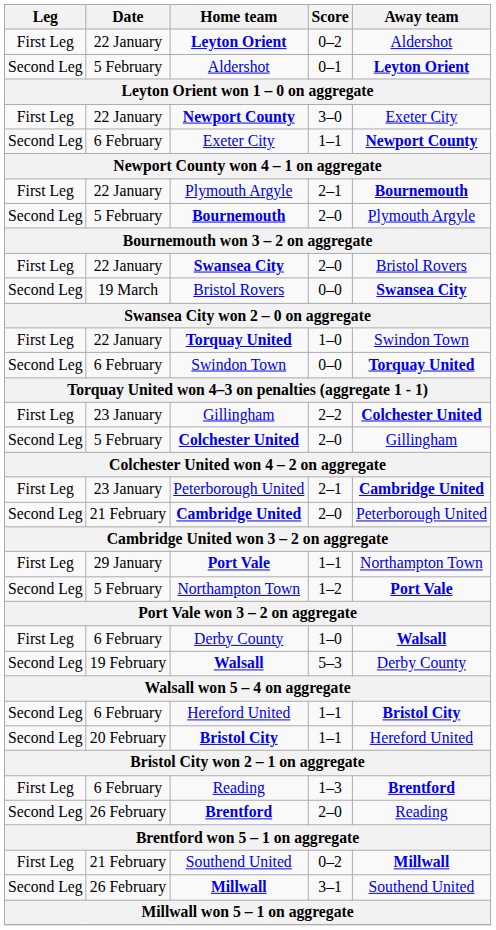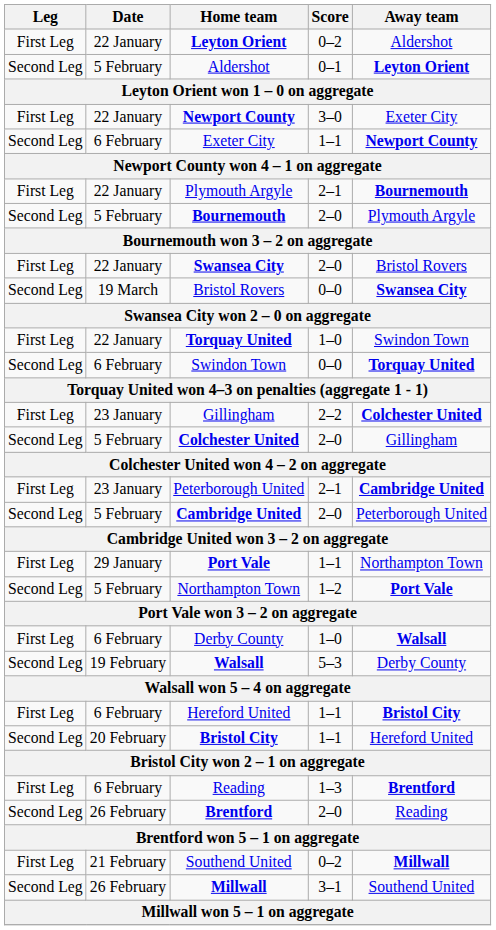(128, 514) 21 February -> (128, 514) 5 February
(45, 713) Second Leg -> (45, 713) First Leg
